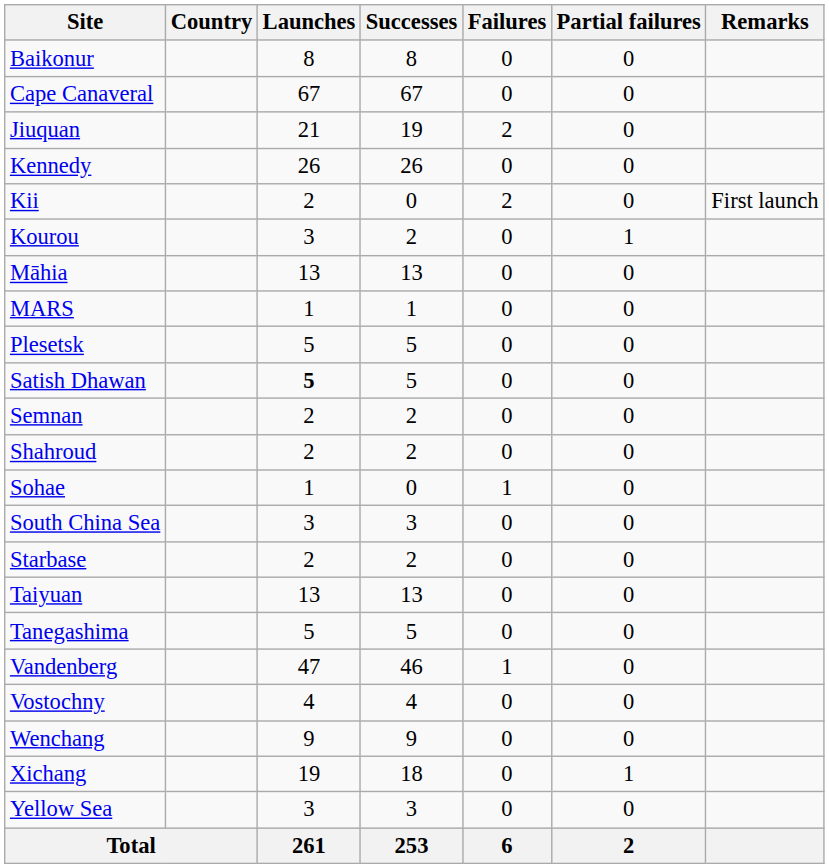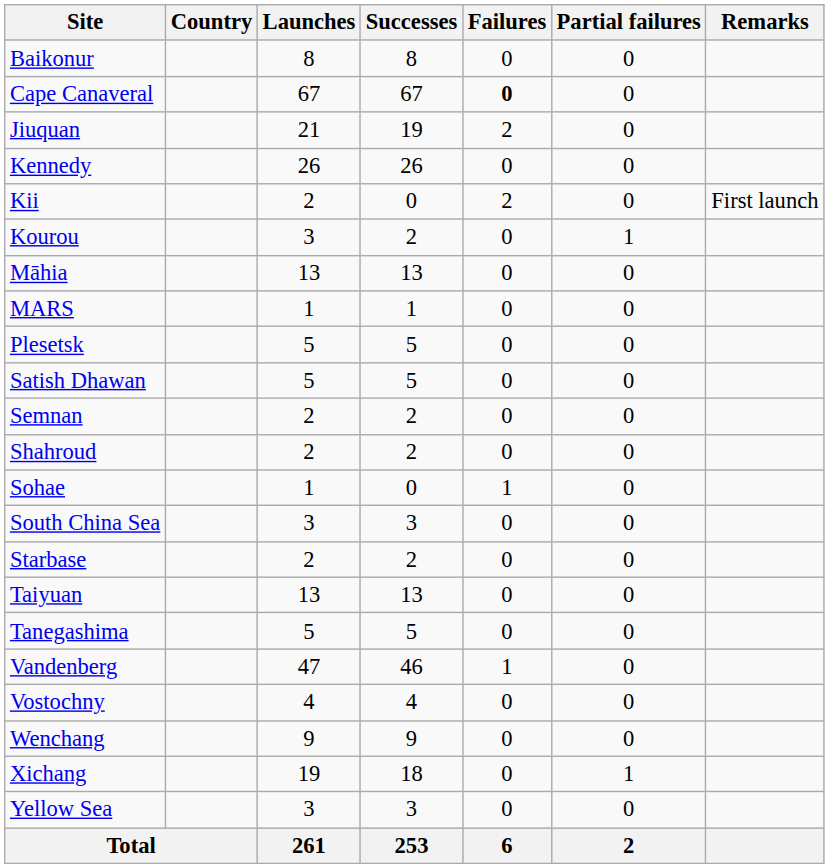(507, 93) normal -> (507, 93) bold
(309, 380) bold -> (309, 380) normal
